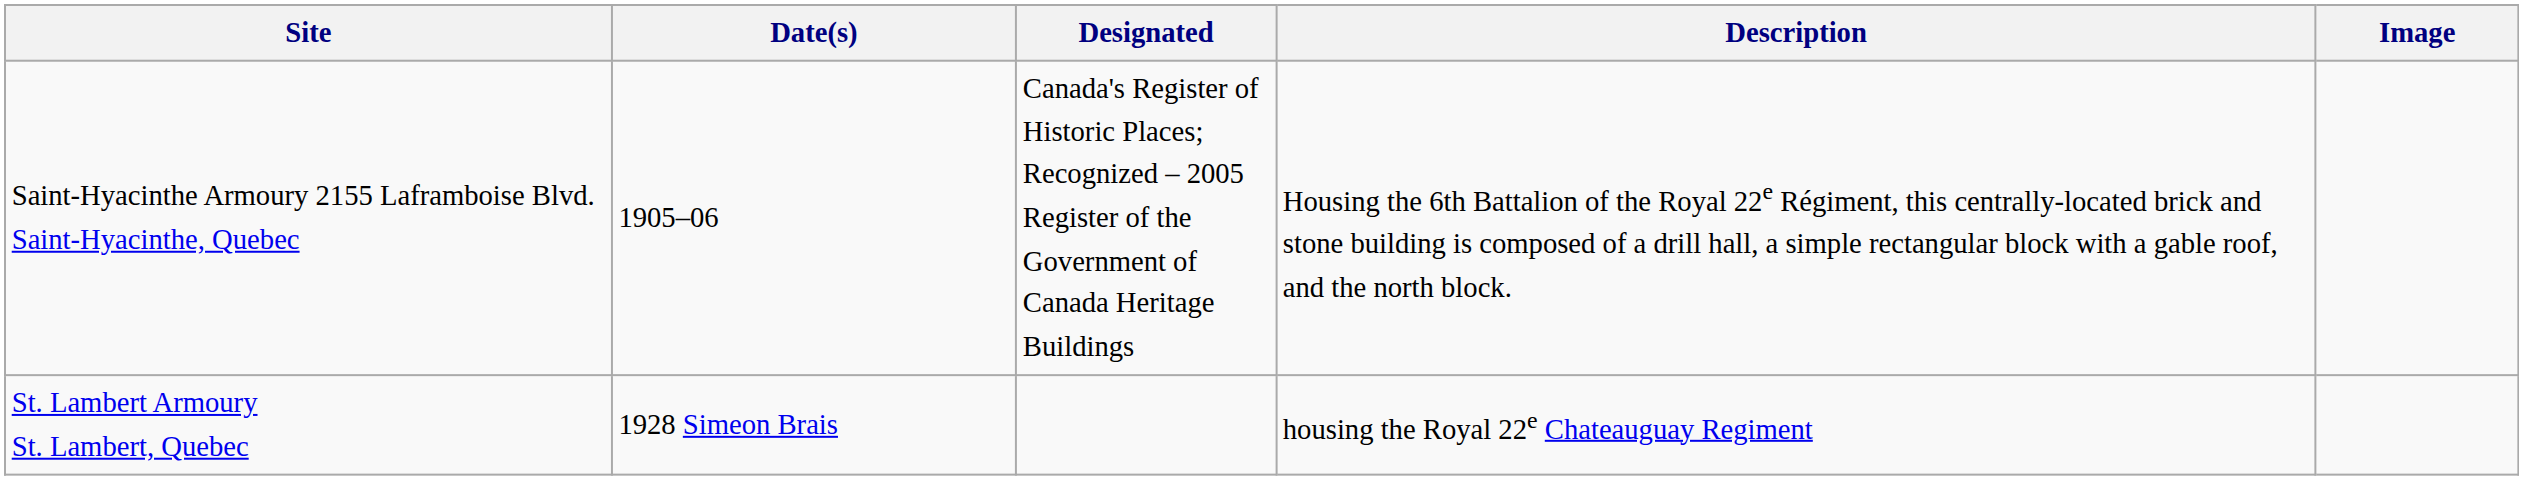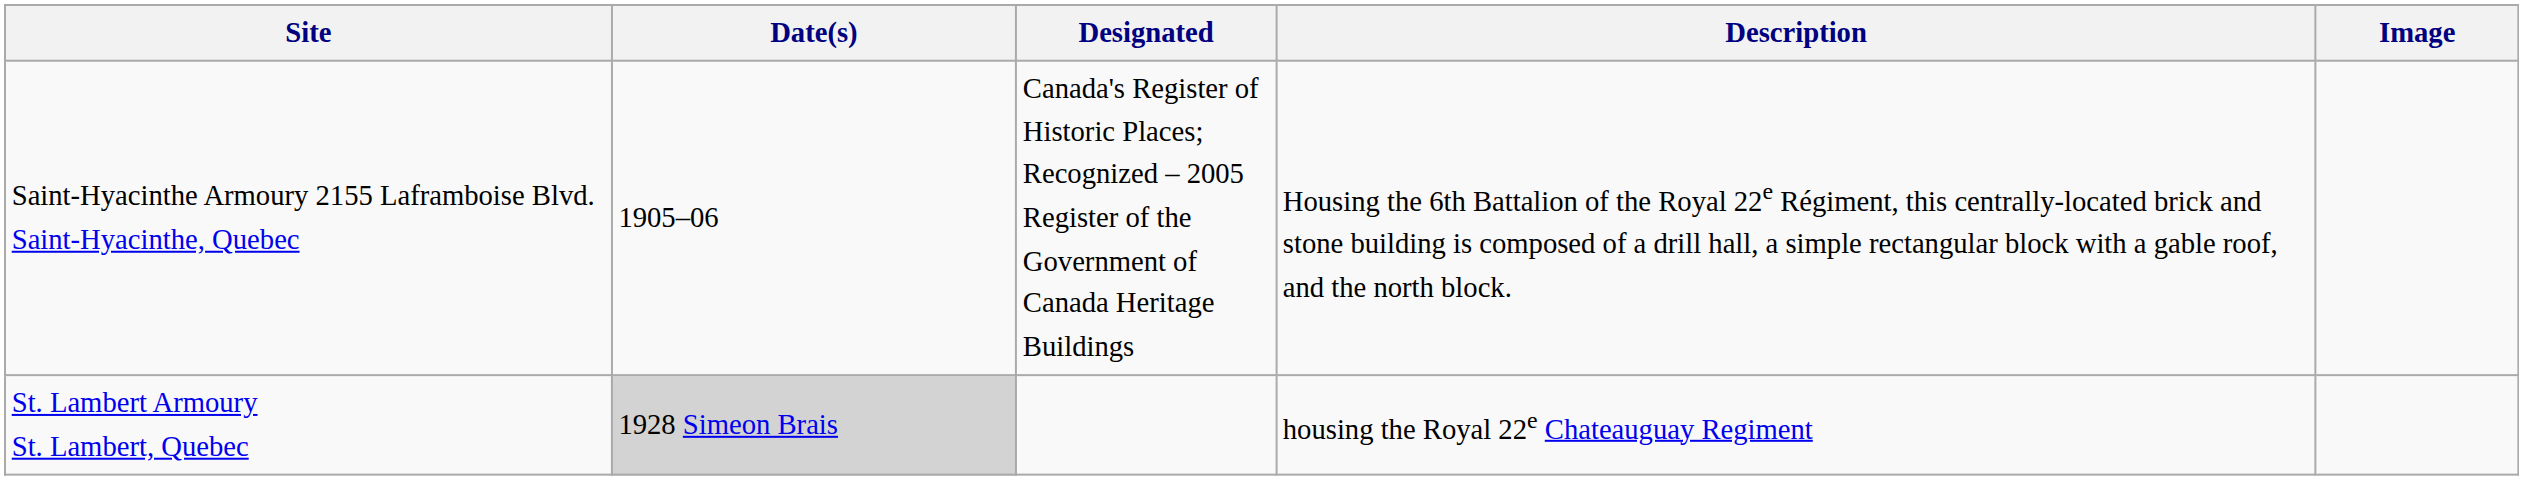(728, 424) no background -> (728, 424) lightgrey background
